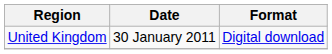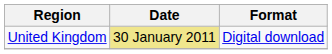(164, 37) no background -> (164, 37) khaki background
